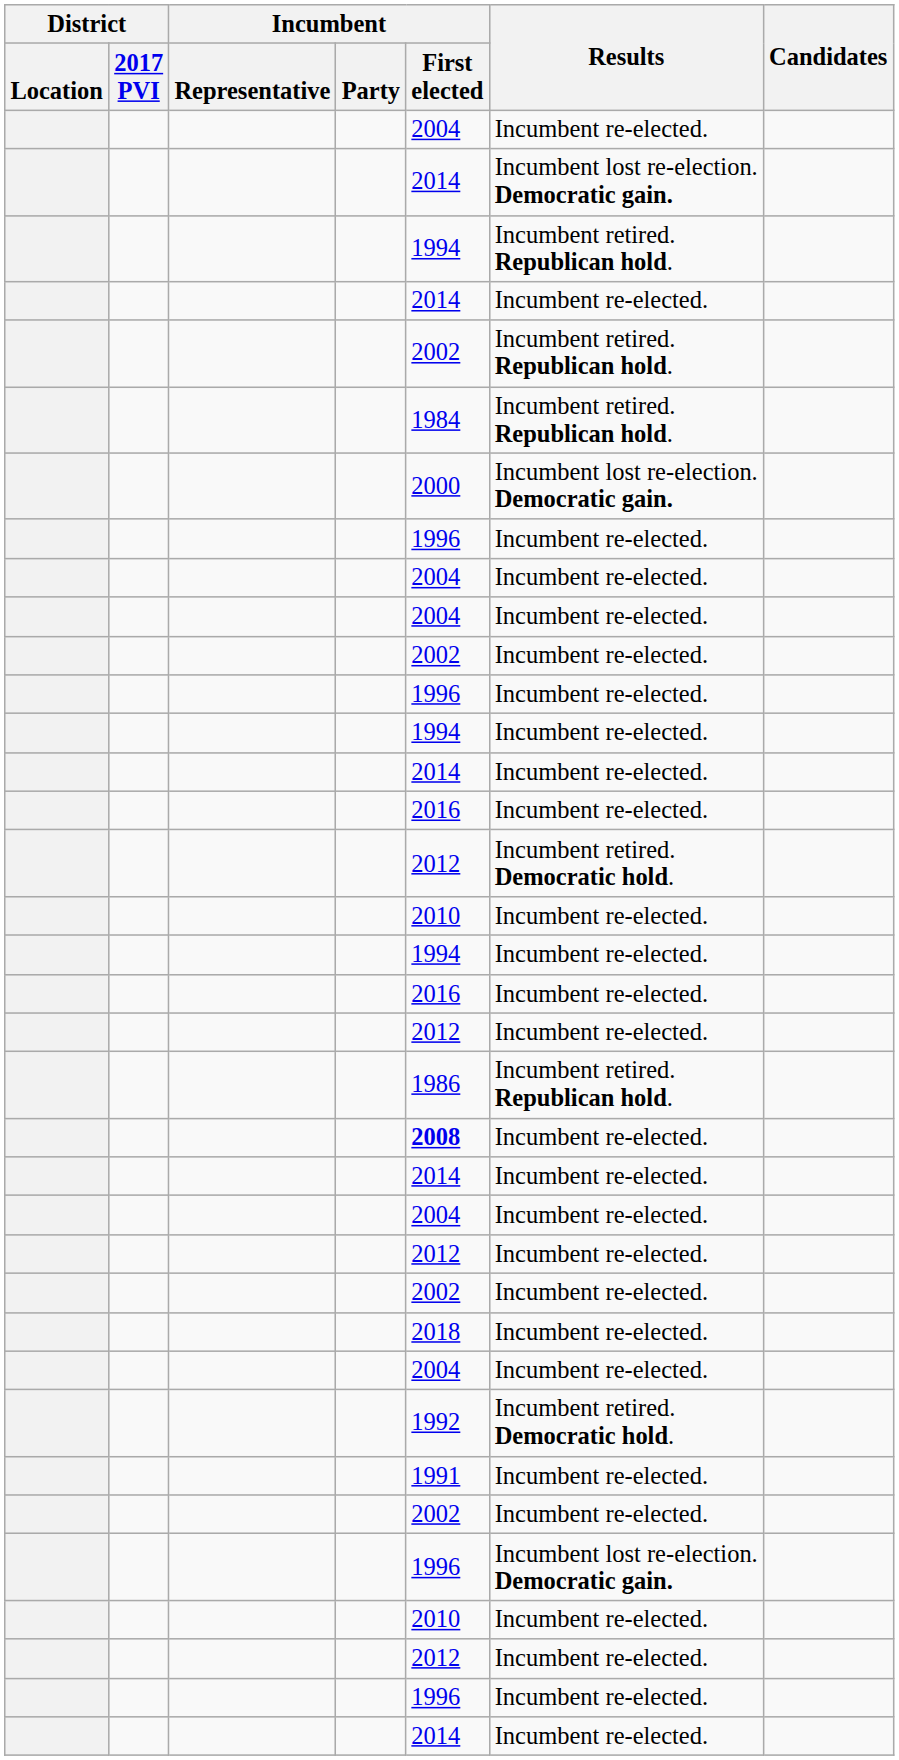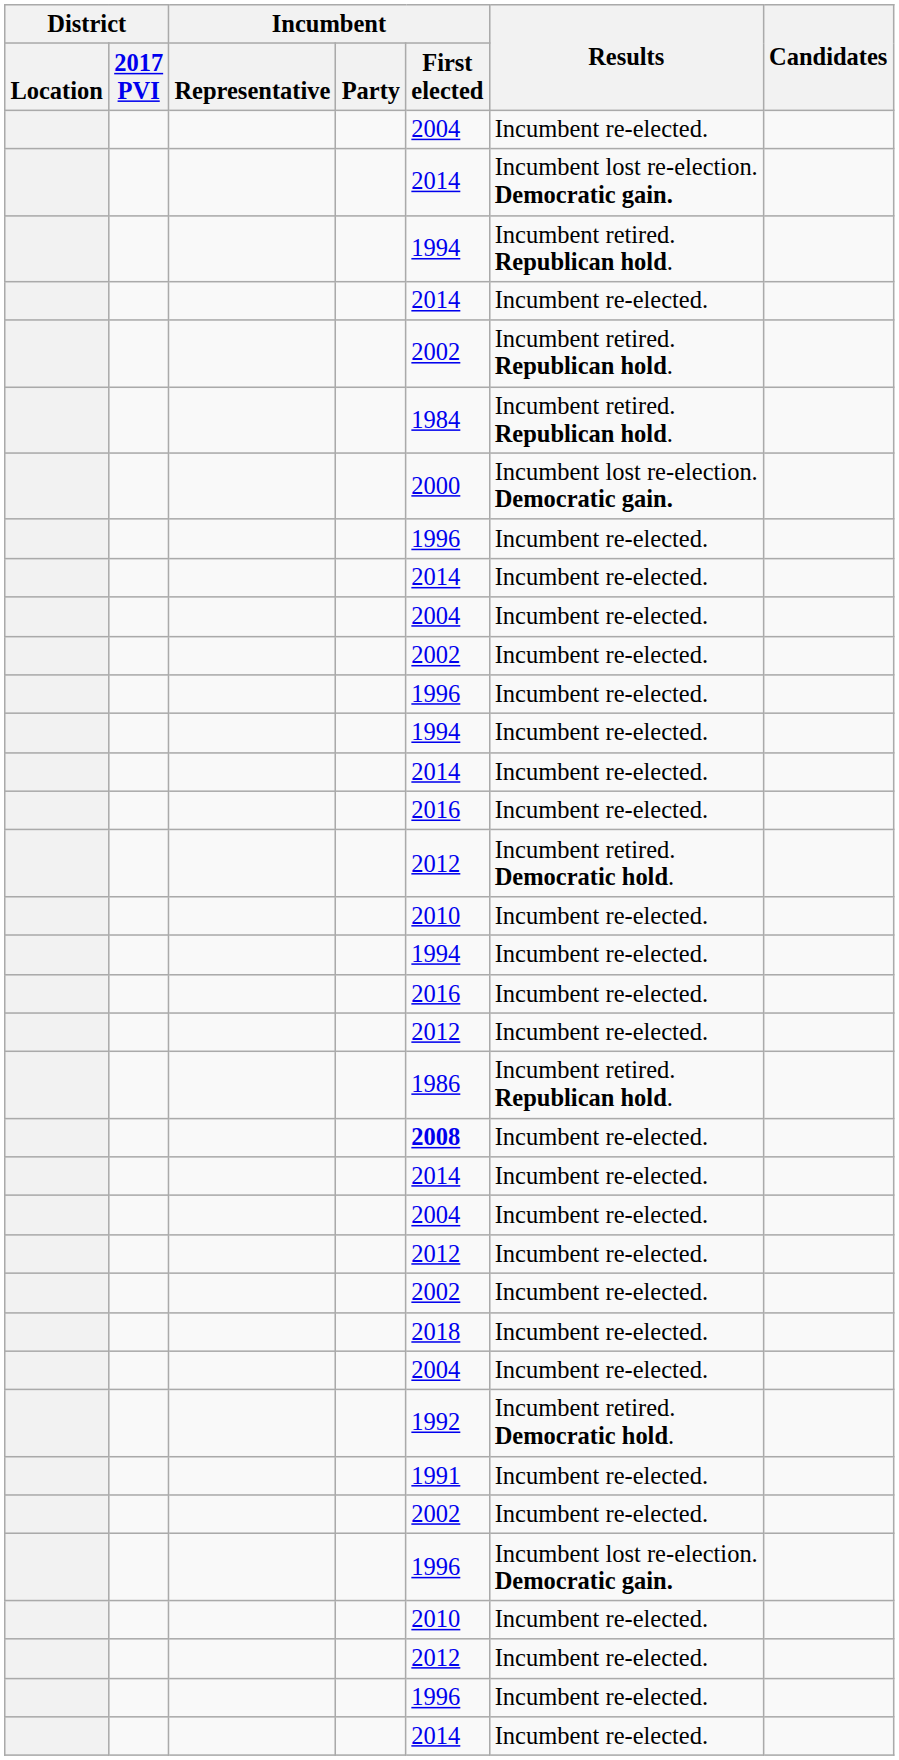(436, 577) 2004 -> (436, 577) 2014
